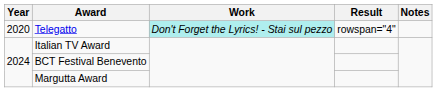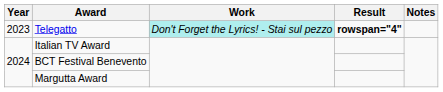(18, 29) 2020 -> (18, 29) 2023
(366, 29) normal -> (369, 29) bold
